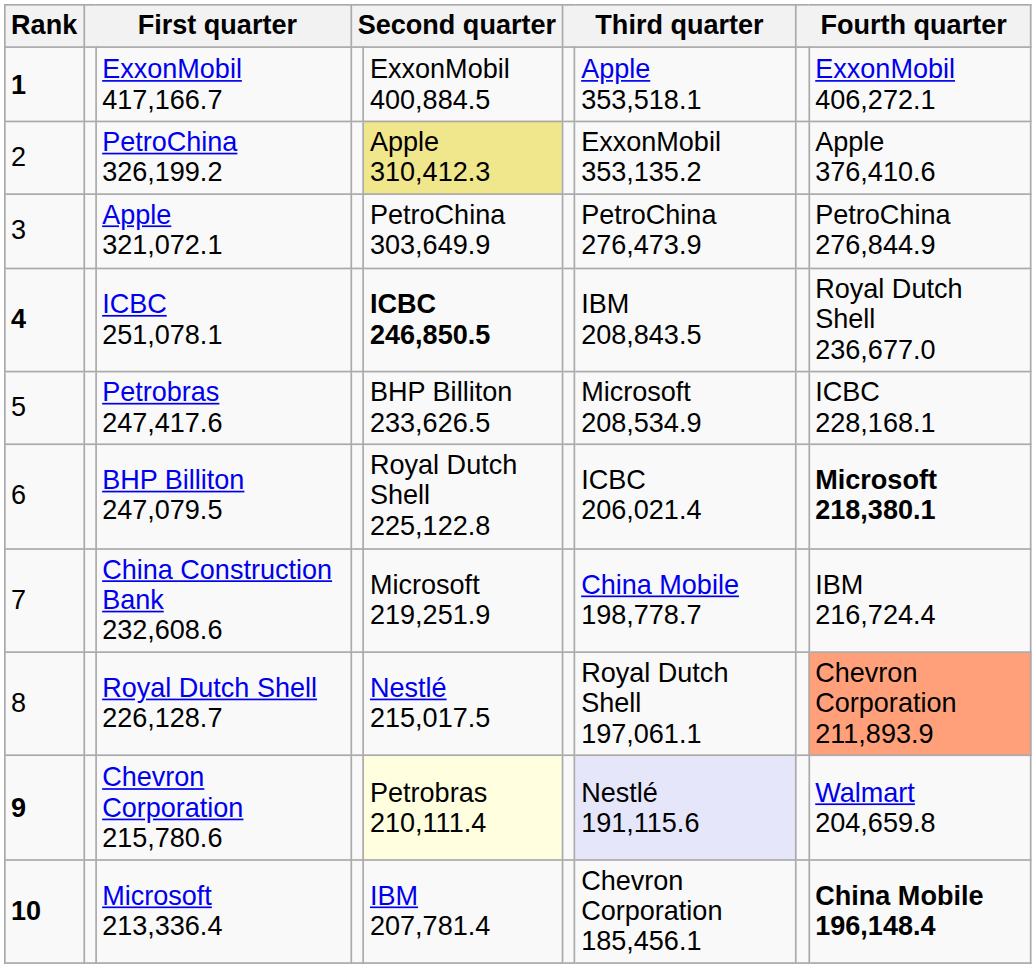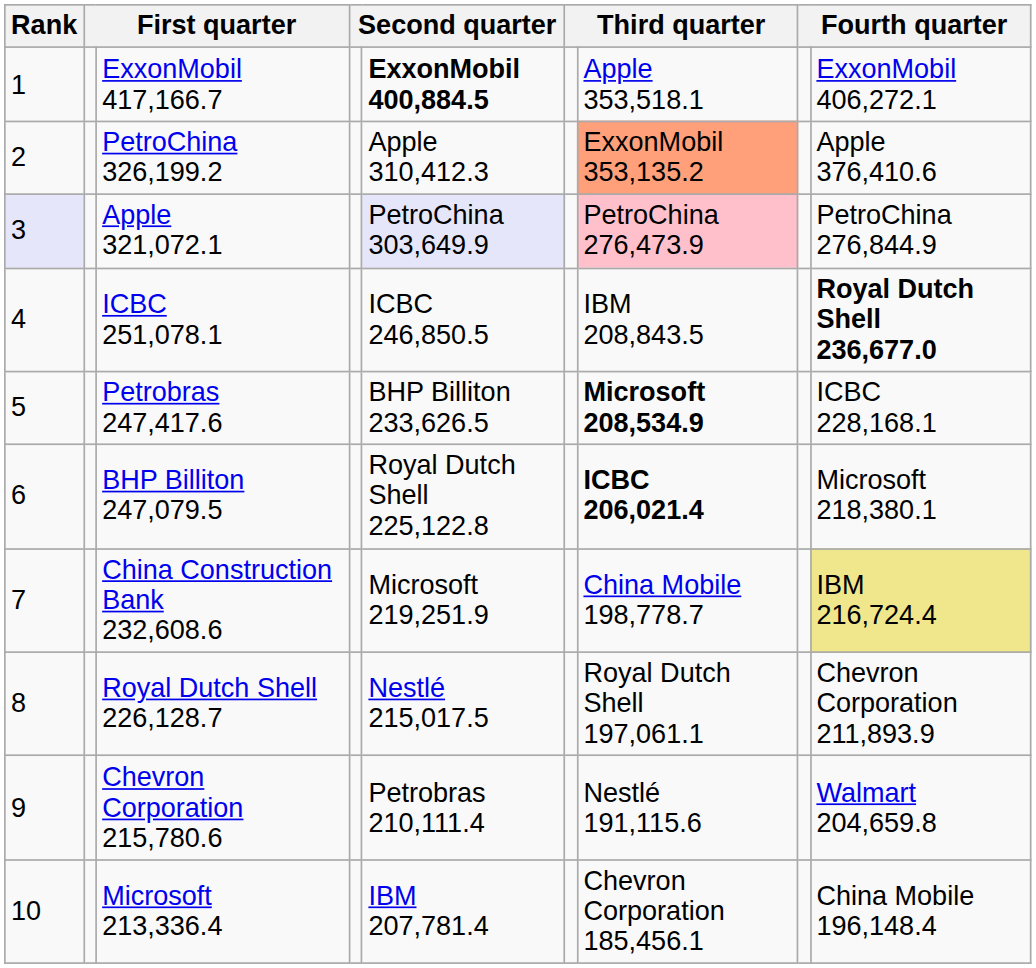(19, 84) bold -> (19, 84) normal
(440, 84) normal -> (444, 84) bold
(430, 157) khaki background -> (429, 157) no background
(651, 157) no background -> (653, 157) lightsalmon background
(19, 230) no background -> (19, 230) lavender background
(438, 230) no background -> (436, 230) lavender background
(649, 230) no background -> (651, 230) pink background
(19, 319) bold -> (19, 319) normal
(430, 319) bold -> (429, 319) normal
(889, 319) normal -> (895, 319) bold
(641, 407) normal -> (644, 407) bold
(641, 496) normal -> (644, 496) bold
(876, 496) bold -> (877, 496) normal
(875, 599) no background -> (877, 599) khaki background
(886, 703) lightsalmon background -> (887, 703) no background
(19, 807) bold -> (19, 807) normal
(429, 807) lightyellow background -> (427, 807) no background
(640, 807) lavender background -> (643, 807) no background
(26, 911) bold -> (26, 911) normal
(899, 911) bold -> (895, 911) normal
